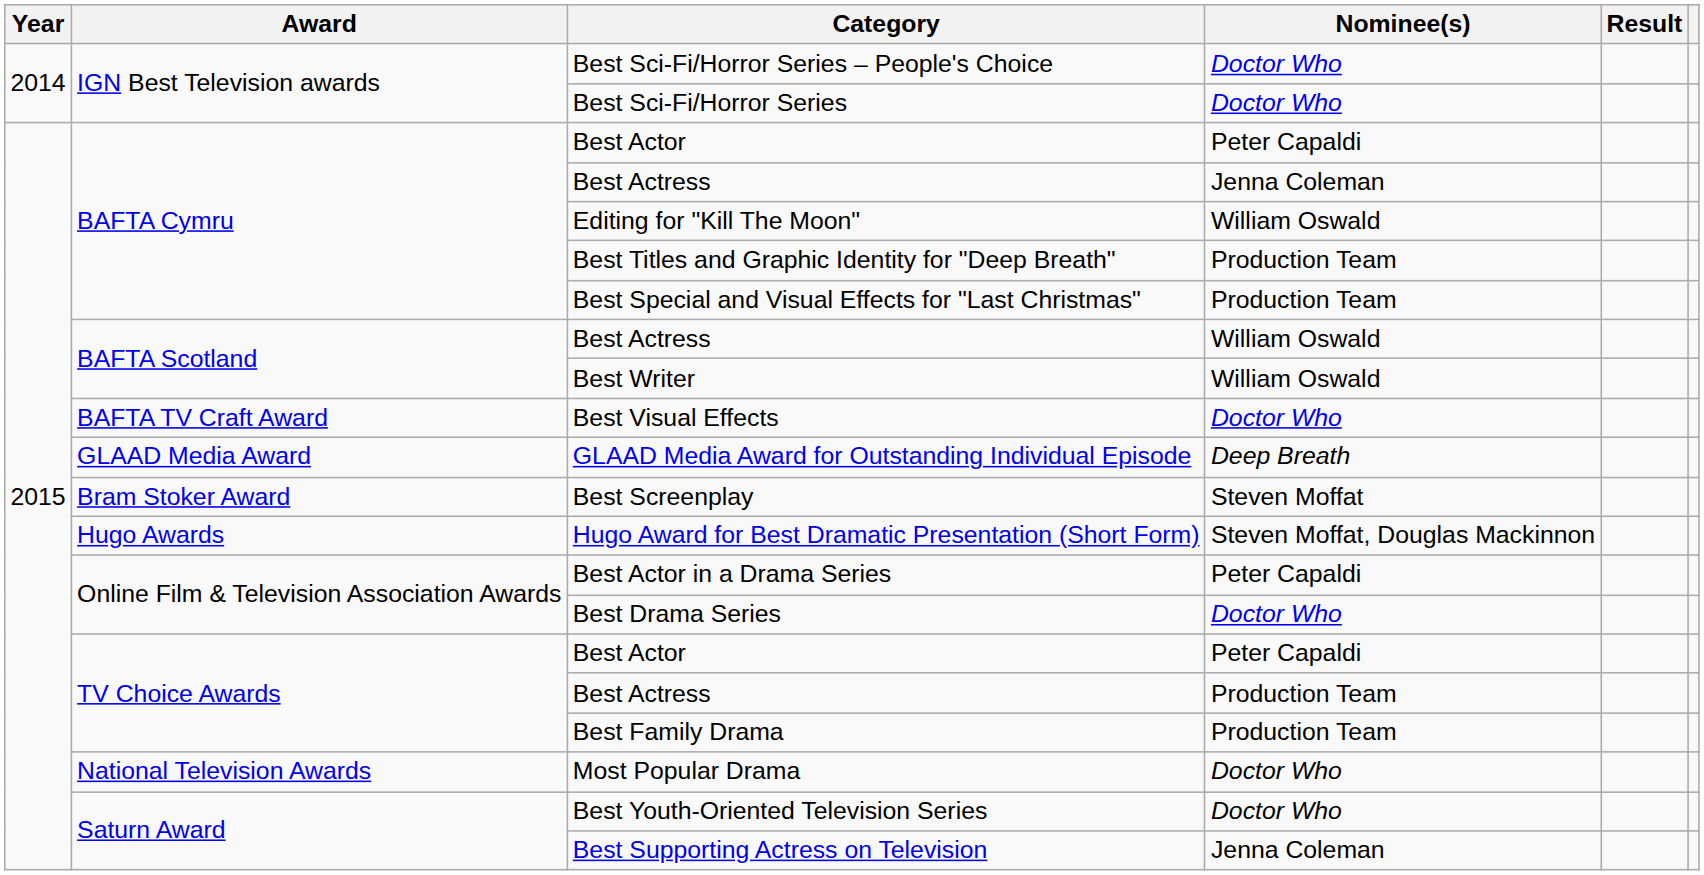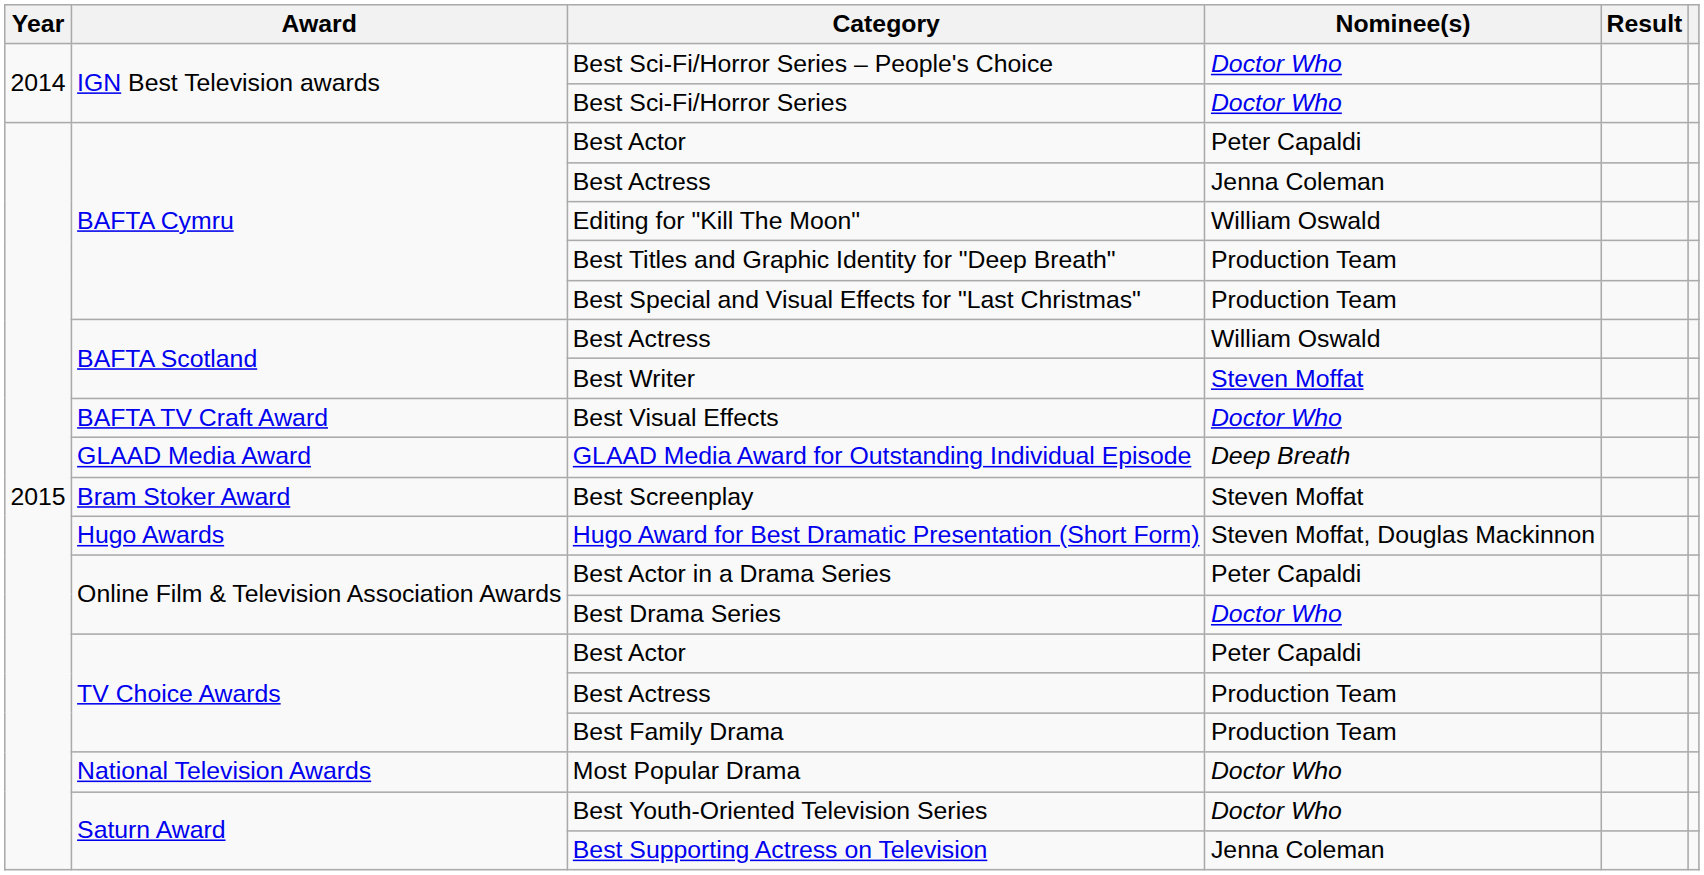(1296, 378) William Oswald -> (1287, 378) Steven Moffat
